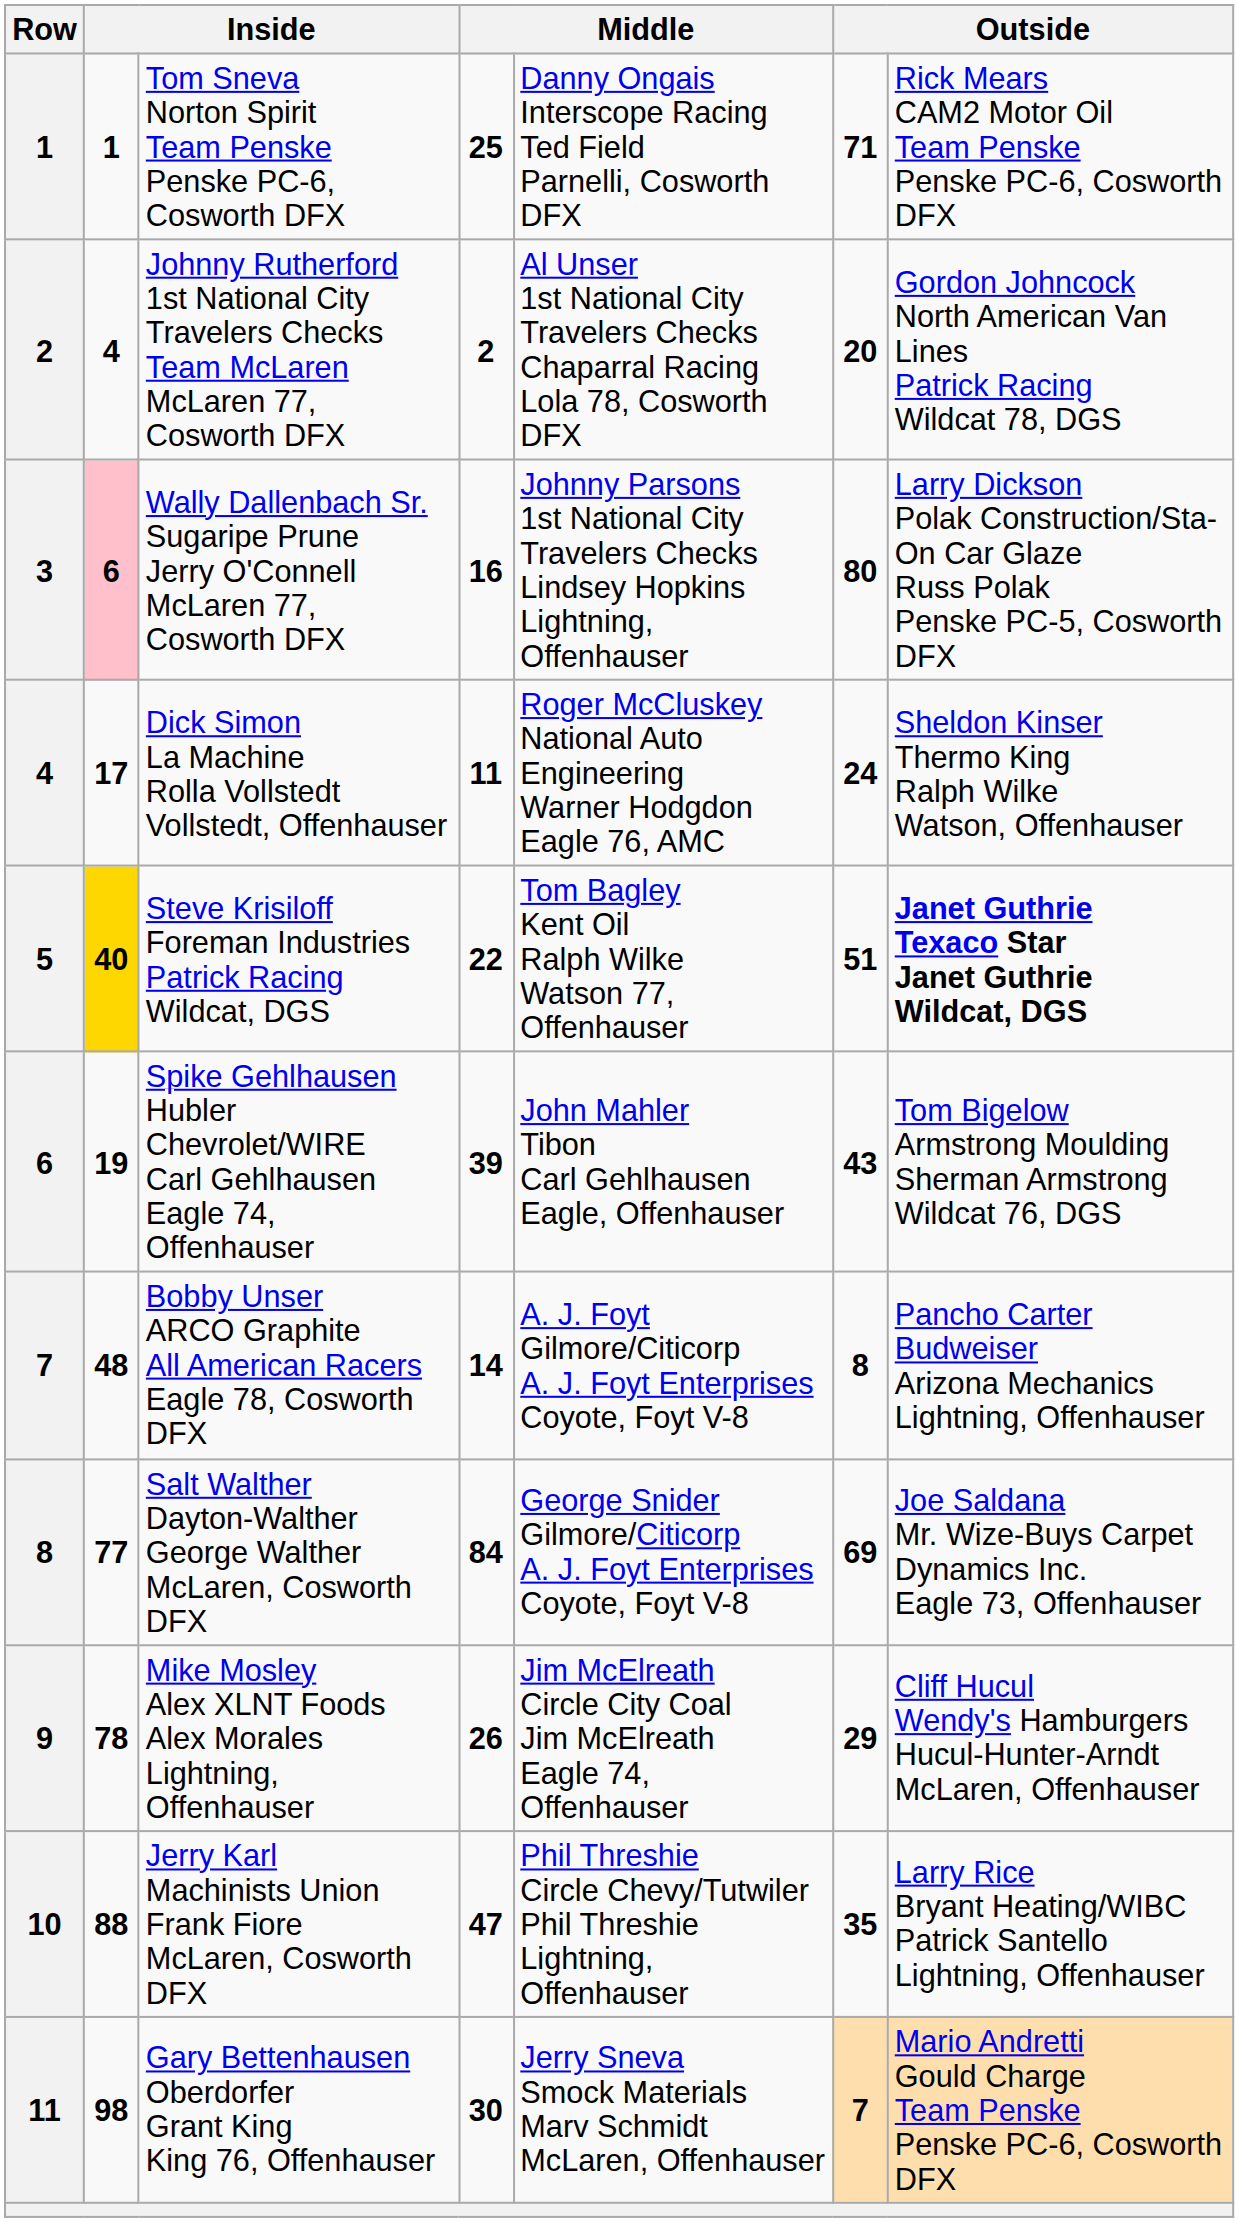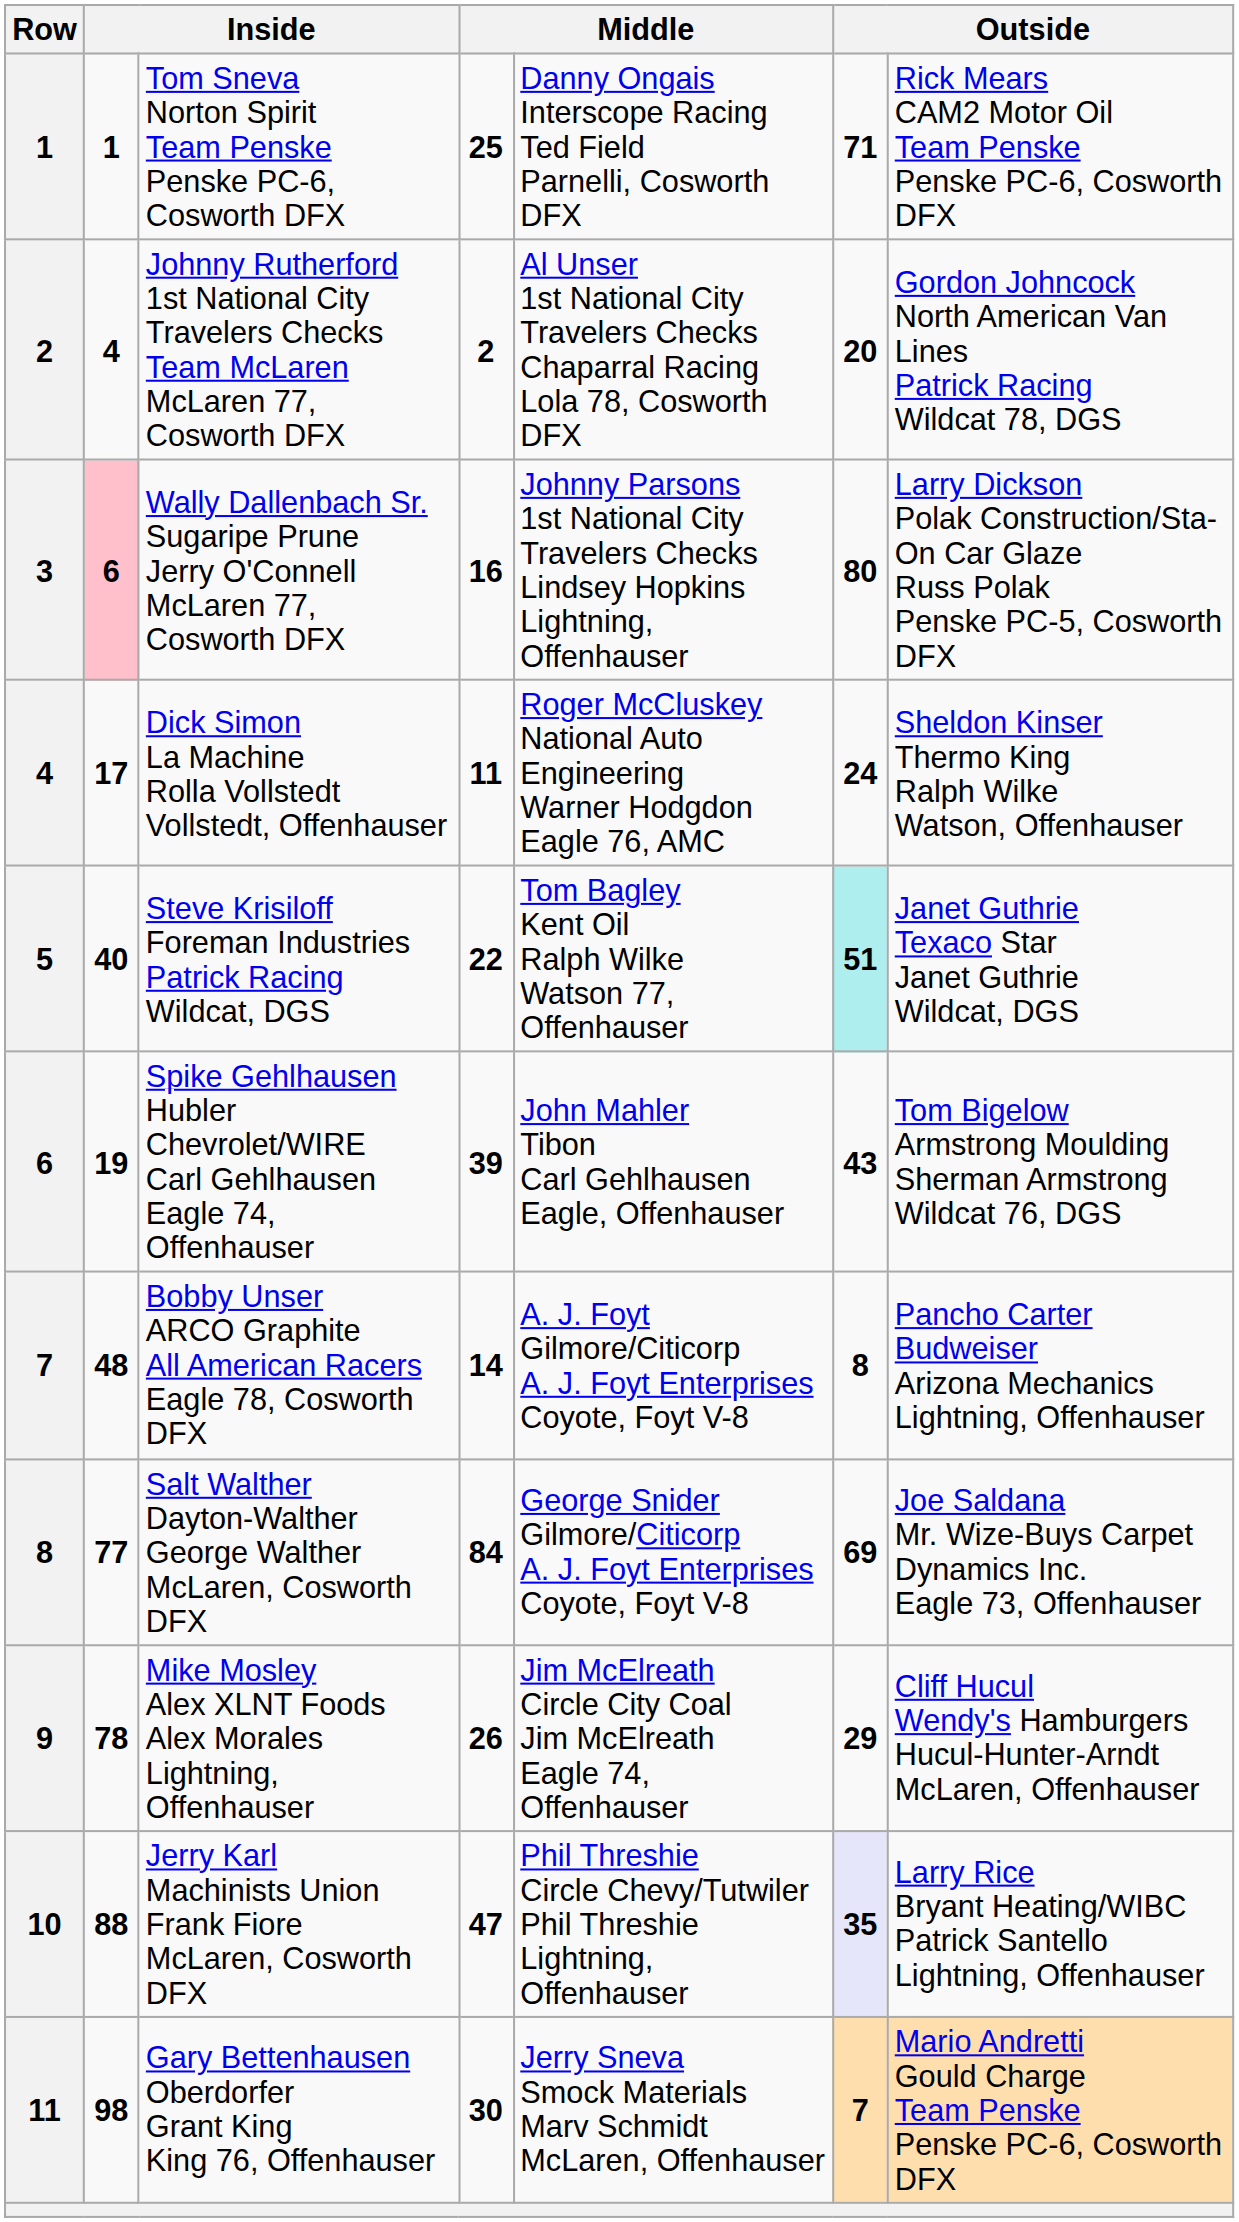(111, 959) gold background -> (111, 959) no background
(860, 959) no background -> (860, 959) paleturquoise background
(994, 959) bold -> (987, 959) normal
(860, 1924) no background -> (860, 1924) lavender background
